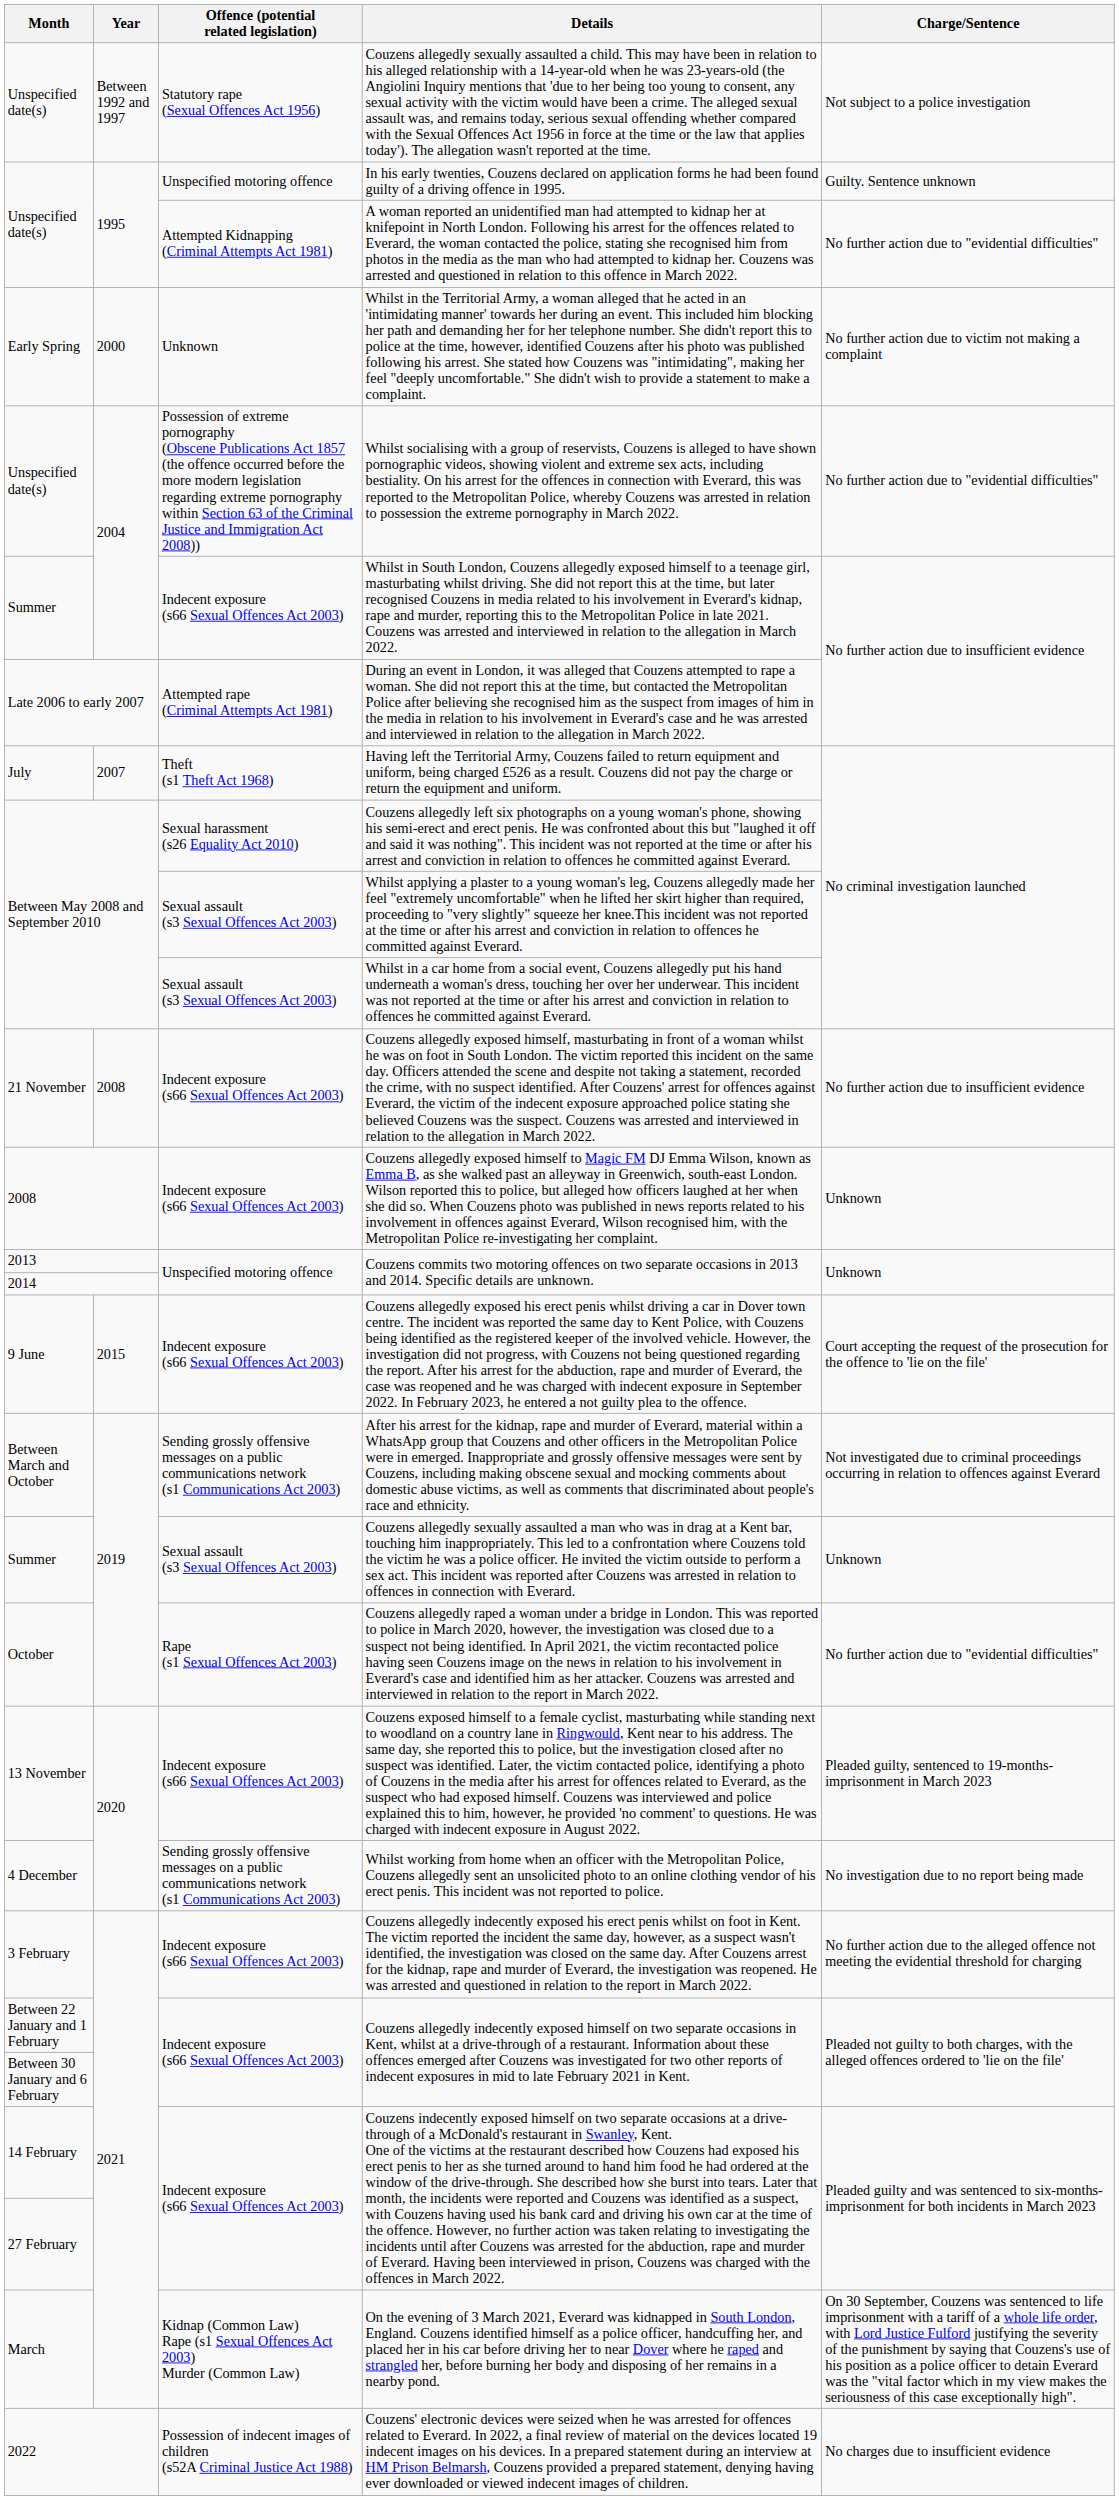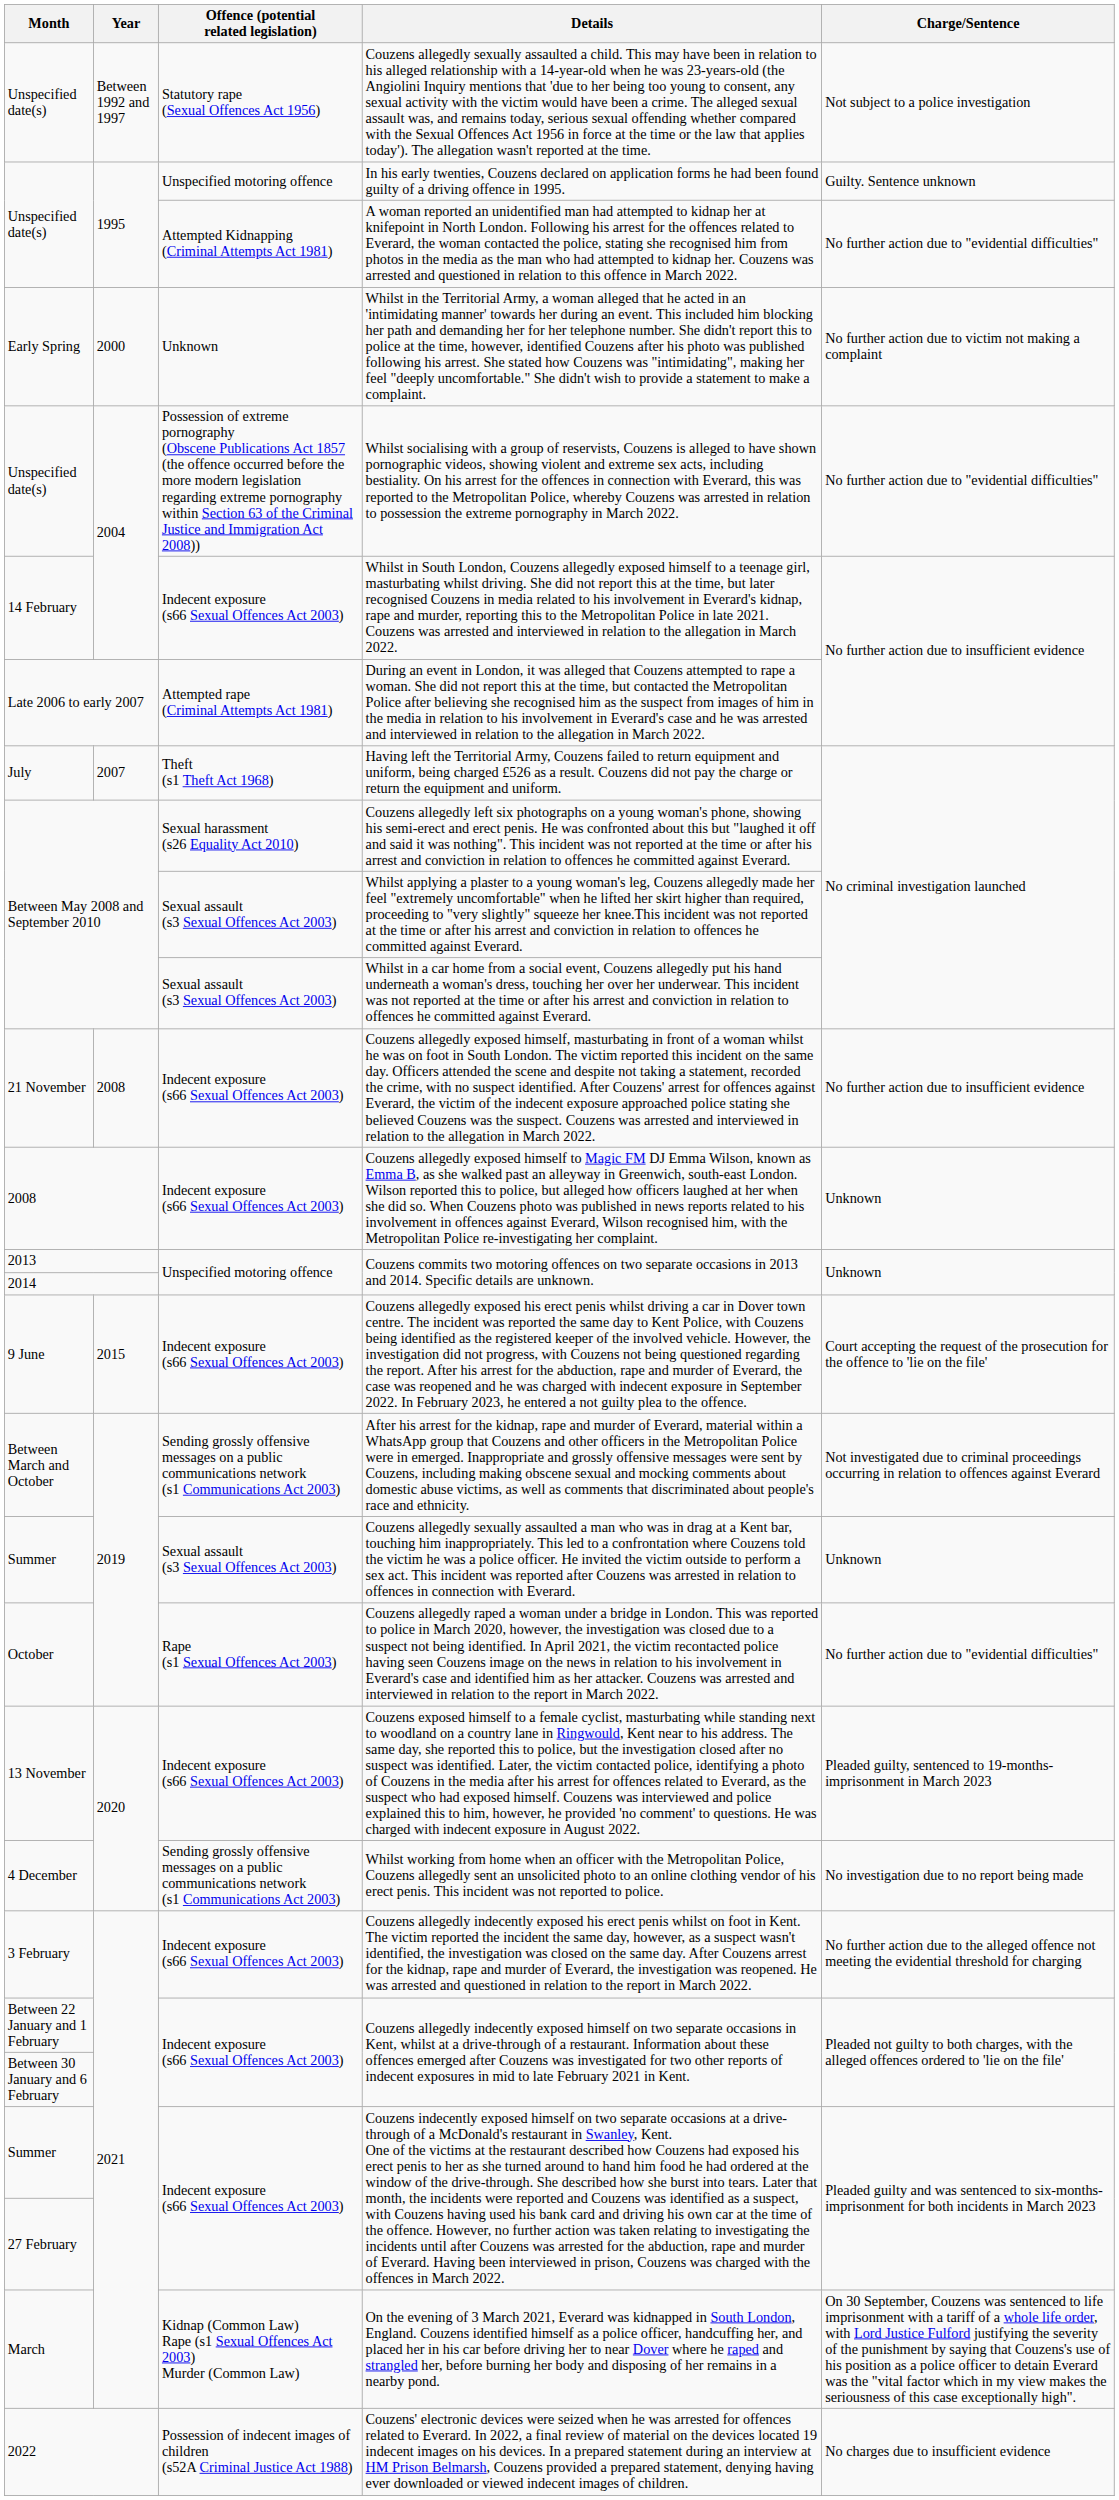(32, 607) Summer -> (42, 607) 14 February
(42, 2152) 14 February -> (32, 2152) Summer
